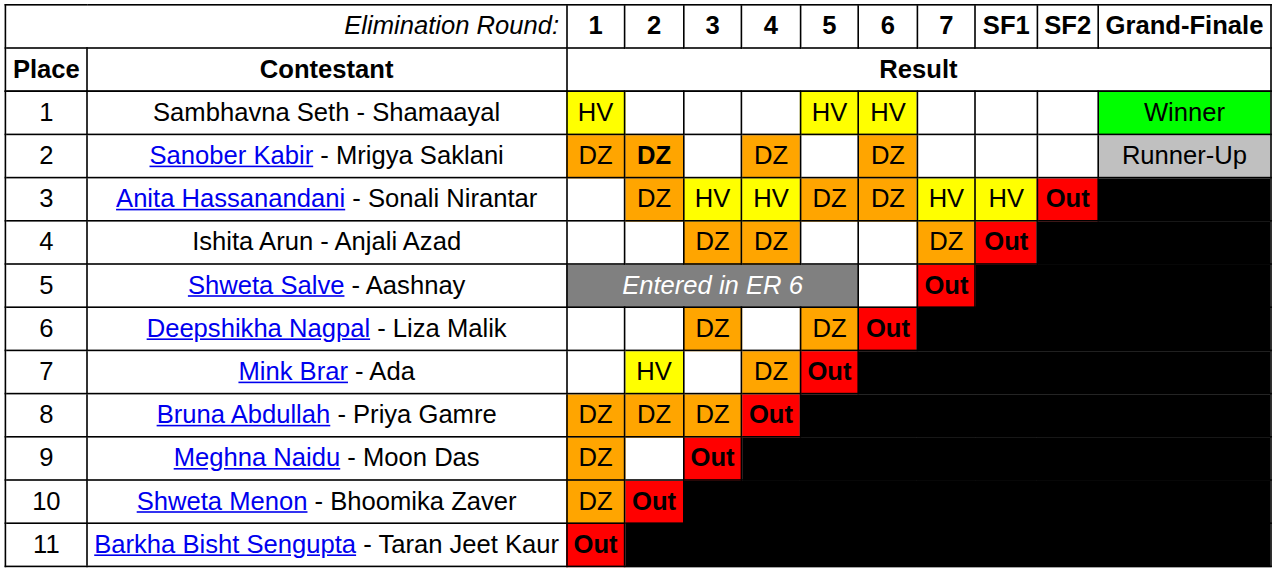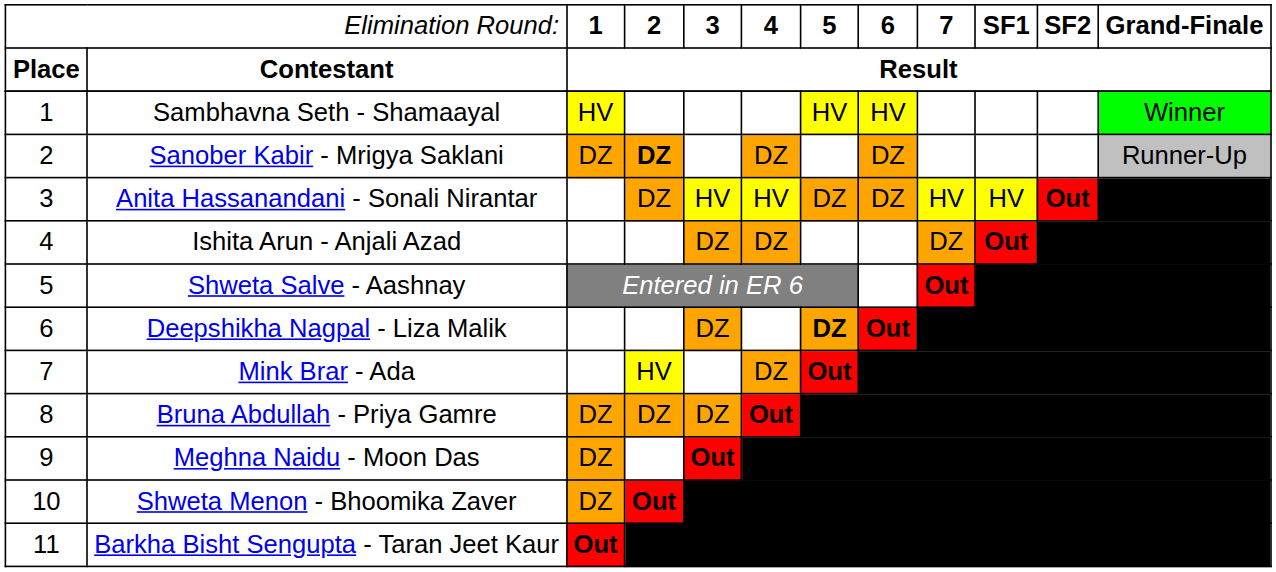(829, 328) normal -> (829, 328) bold
